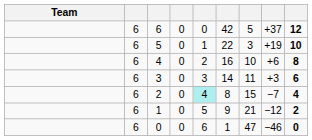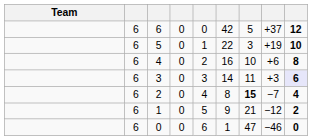(296, 78) no background -> (296, 78) lavender background
(204, 95) paleturquoise background -> (204, 95) no background
(250, 95) normal -> (250, 95) bold
